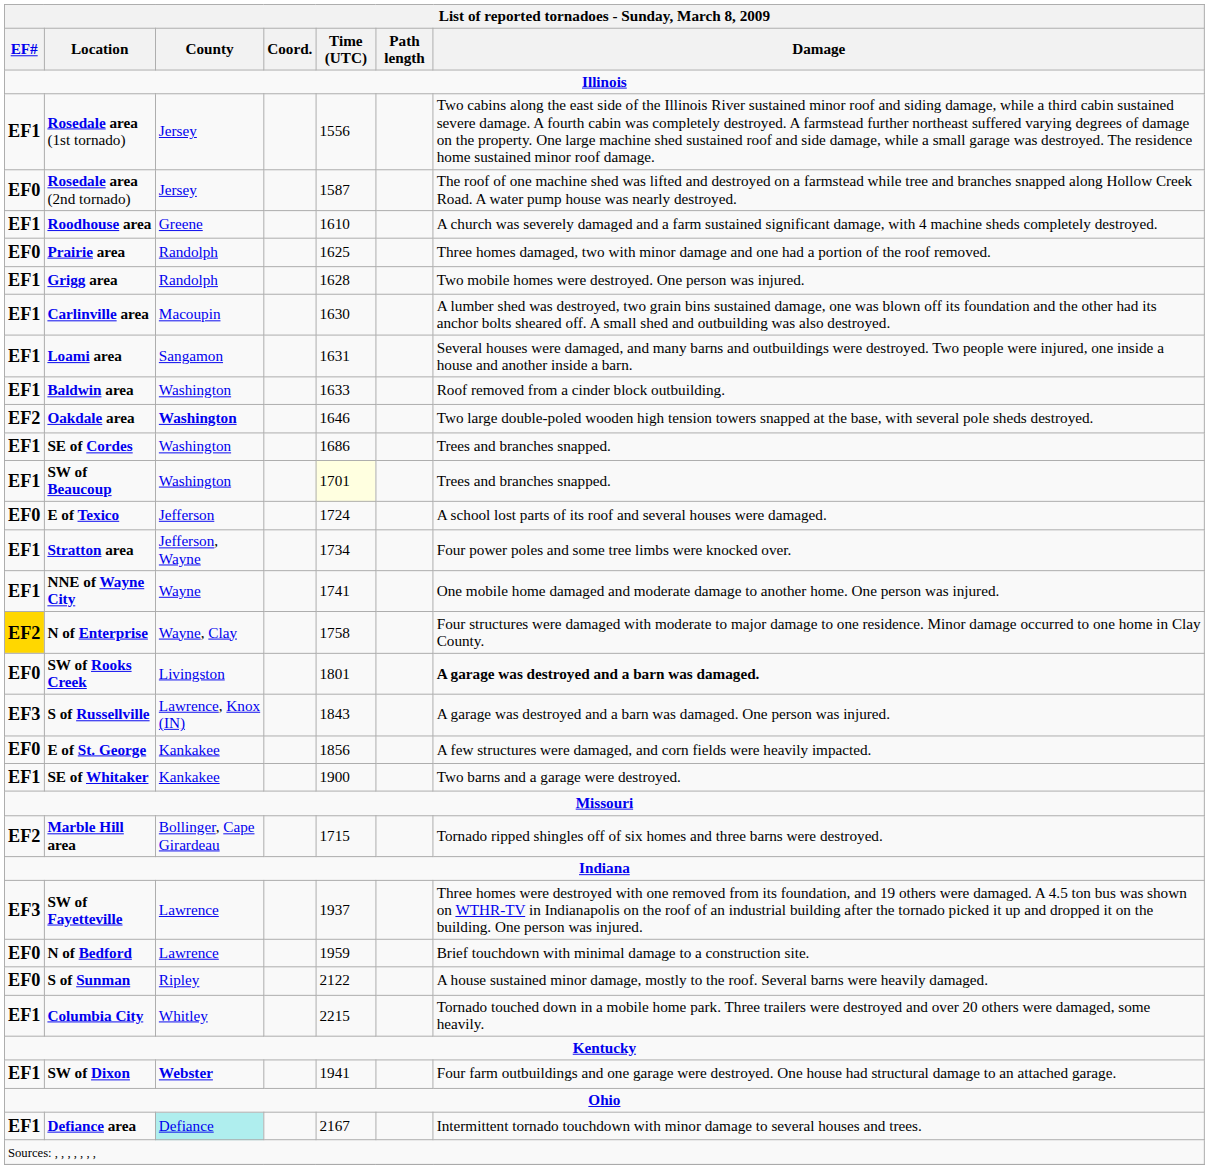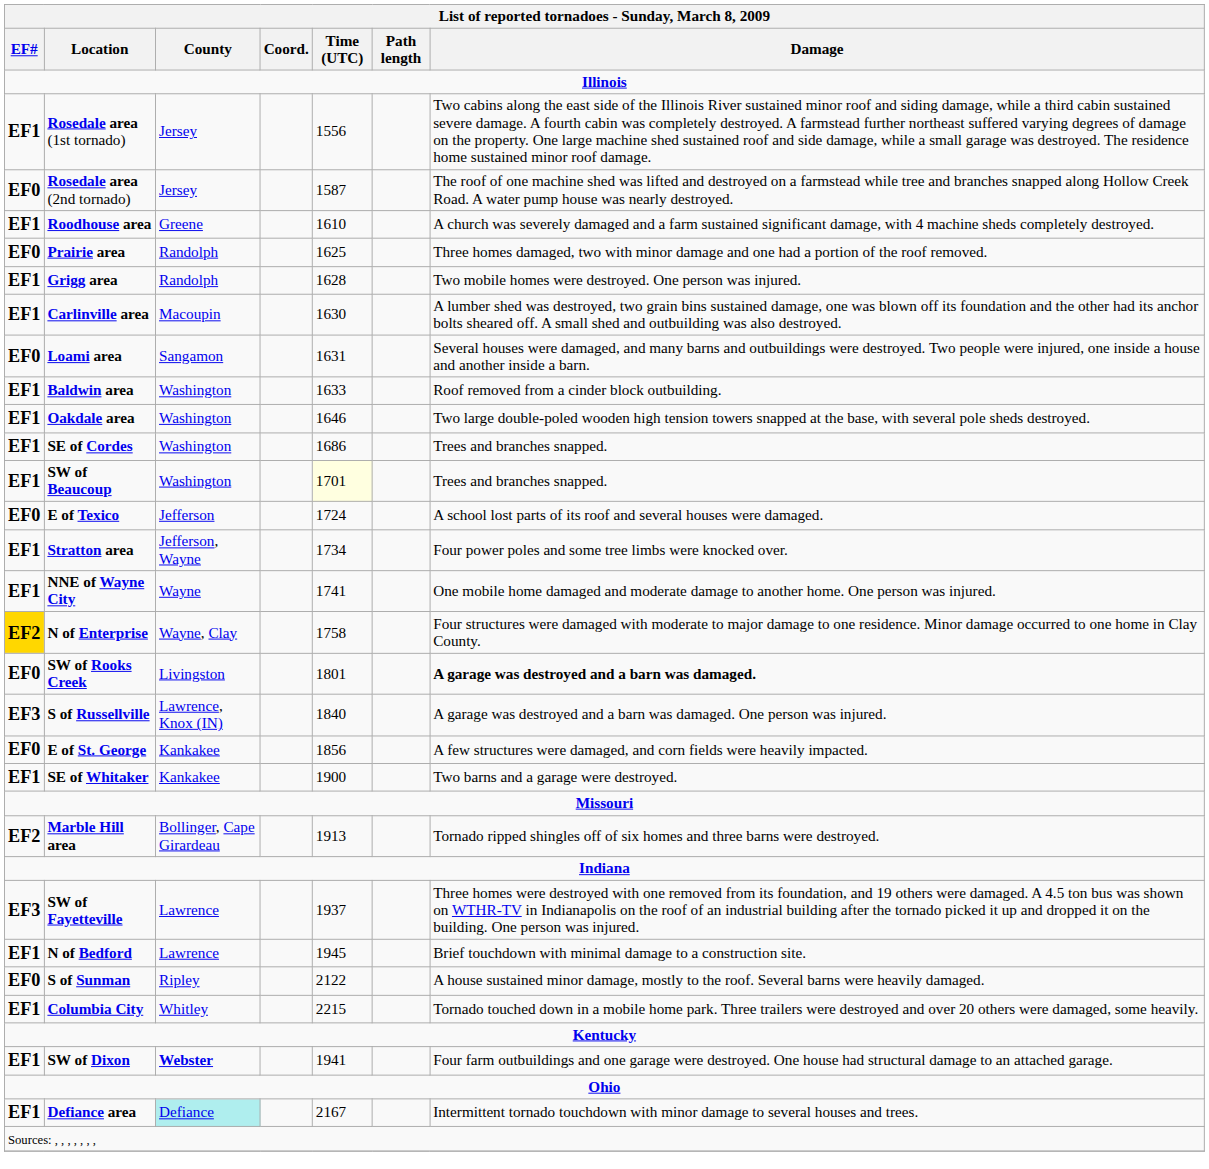(24, 356) EF1 -> (24, 356) EF0
(24, 418) EF2 -> (24, 418) EF1
(198, 418) bold -> (195, 418) normal
(335, 714) 1843 -> (331, 714) 1840
(335, 836) 1715 -> (331, 836) 1913
(24, 953) EF0 -> (24, 953) EF1
(335, 953) 1959 -> (331, 953) 1945
